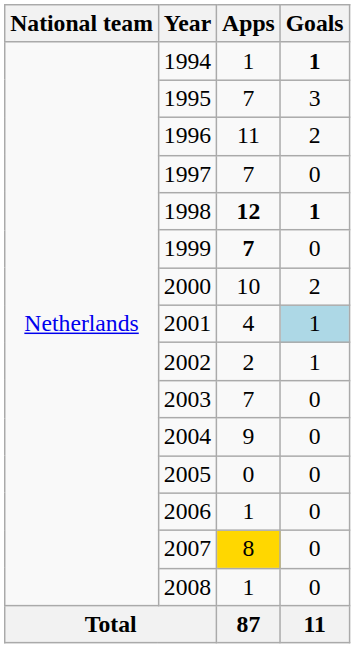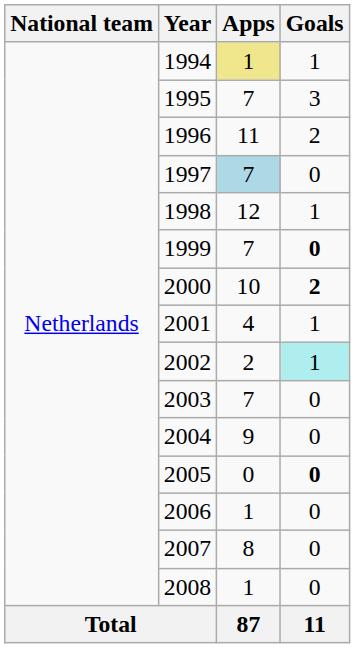(248, 60) no background -> (248, 60) khaki background
(315, 60) bold -> (315, 60) normal
(248, 173) no background -> (248, 173) lightblue background
(248, 211) bold -> (248, 211) normal
(315, 211) bold -> (315, 211) normal
(248, 248) bold -> (248, 248) normal
(315, 248) normal -> (315, 248) bold
(315, 286) normal -> (315, 286) bold
(315, 323) lightblue background -> (315, 323) no background
(315, 361) no background -> (315, 361) paleturquoise background
(315, 473) normal -> (315, 473) bold
(248, 549) gold background -> (248, 549) no background
